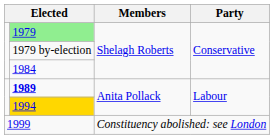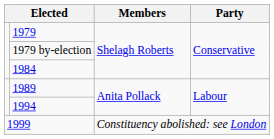(24, 32) lightgreen background -> (24, 32) no background
(24, 87) bold -> (24, 87) normal
(24, 106) gold background -> (24, 106) no background
